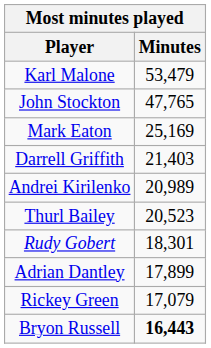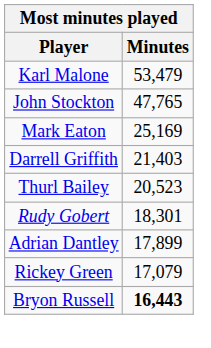- row: (70, 187)
